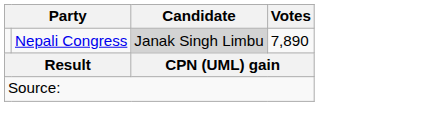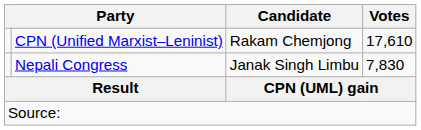+ row: (119, 40)
(199, 40) lightgrey background -> (294, 64) no background
(290, 40) 7,890 -> (385, 64) 7,830
